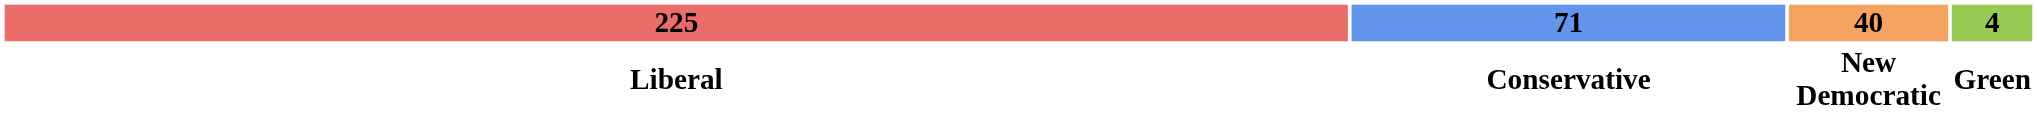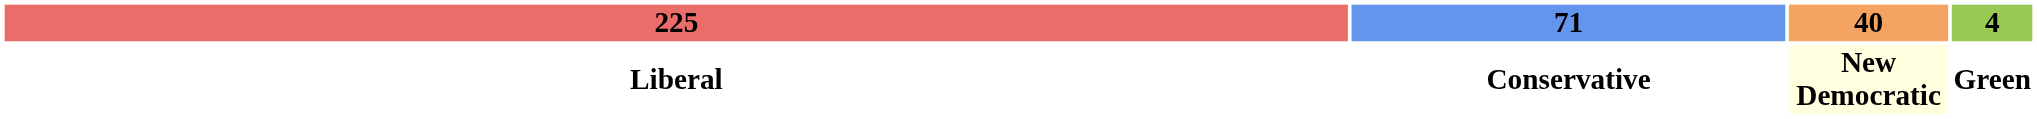(1869, 79) no background -> (1869, 79) lightyellow background
